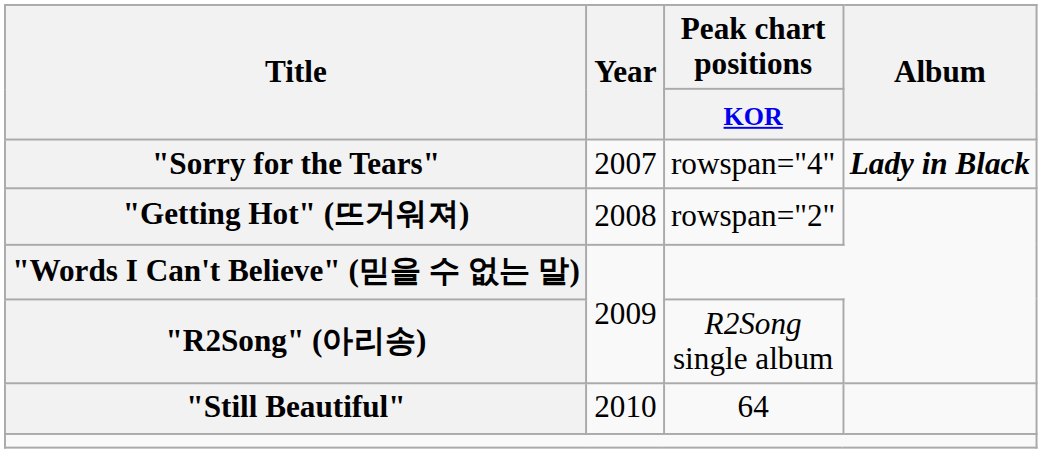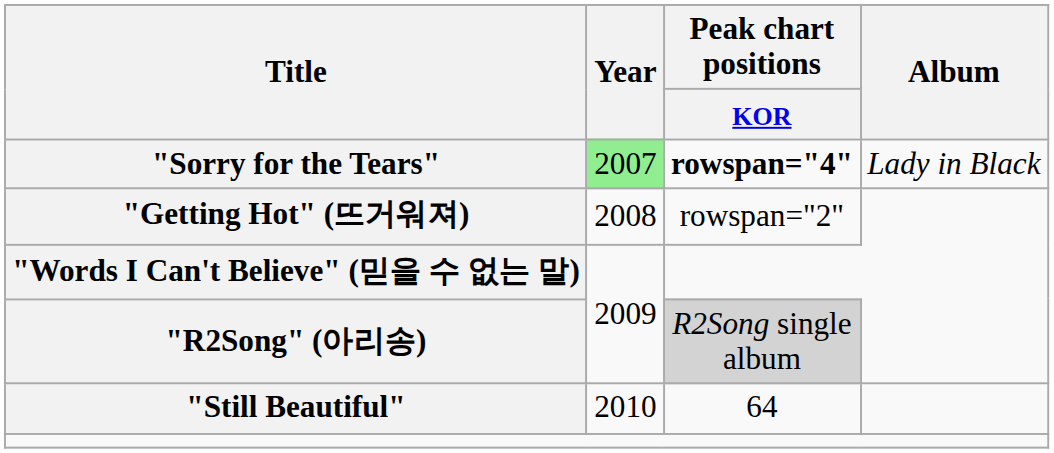(625, 163) no background -> (625, 163) lightgreen background
(753, 163) normal -> (762, 163) bold
(940, 163) bold -> (954, 163) normal
(753, 340) no background -> (762, 340) lightgrey background
